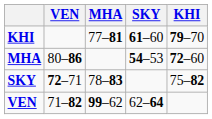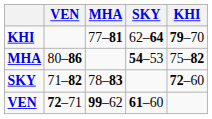(146, 37) 61–60 -> (146, 37) 62–64
(187, 59) 72–60 -> (187, 59) 75–82
(65, 80) 72–71 -> (65, 80) 71–82
(187, 80) 75–82 -> (187, 80) 72–60
(65, 102) 71–82 -> (65, 102) 72–71
(146, 102) 62–64 -> (146, 102) 61–60
